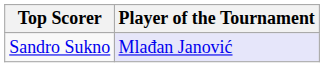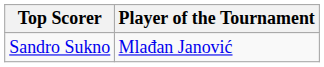(176, 47) lavender background -> (176, 47) no background
